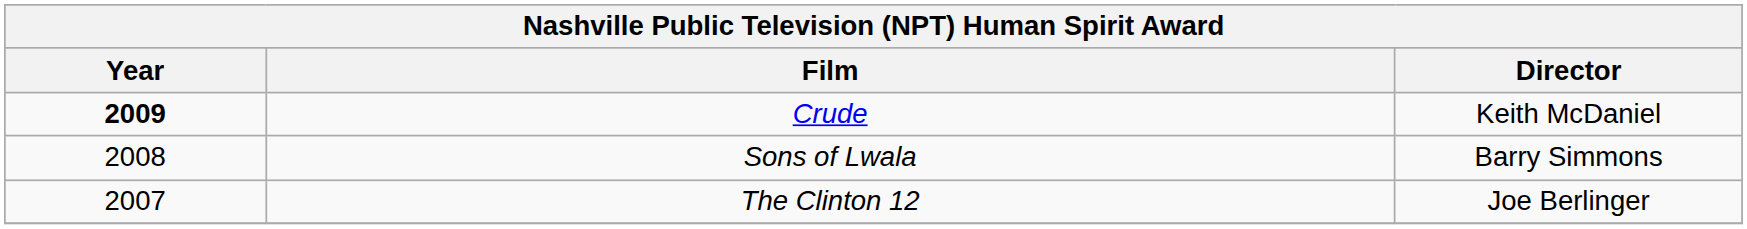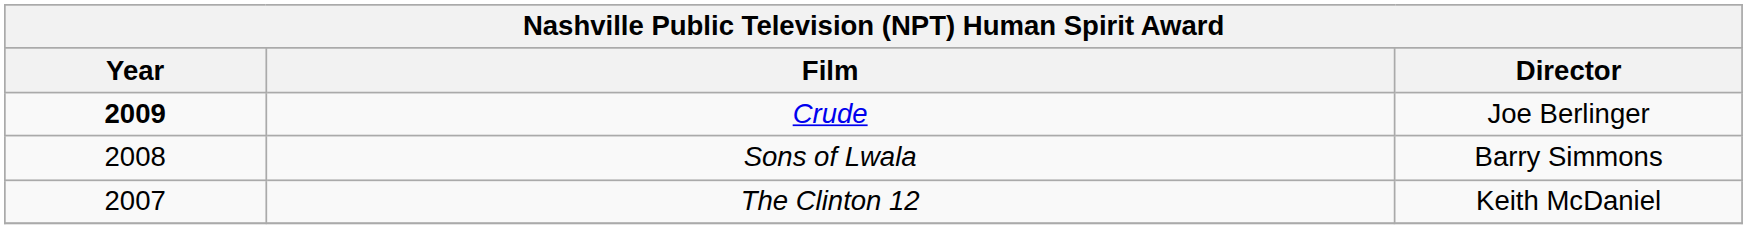(1569, 113) Keith McDaniel -> (1569, 113) Joe Berlinger
(1569, 200) Joe Berlinger -> (1569, 200) Keith McDaniel
